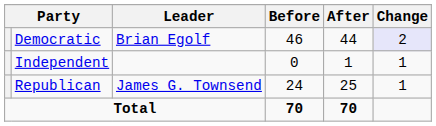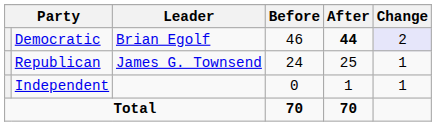(348, 40) normal -> (348, 40) bold
rows swapped: (58, 86) <-> (62, 63)
